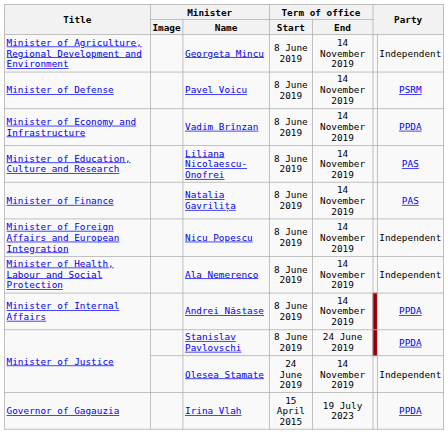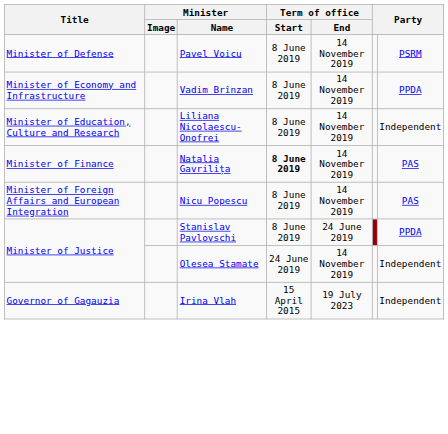- row: (225, 53)
(410, 164) PAS -> (410, 127) Independent
(291, 201) normal -> (289, 164) bold
(410, 238) Independent -> (410, 201) PAS
- row: (222, 274)
- row: (225, 311)
(410, 411) PPDA -> (410, 300) Independent
